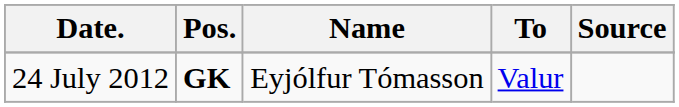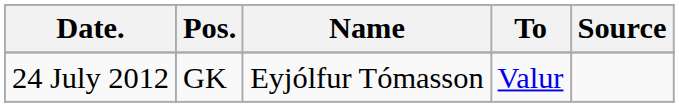(207, 76) bold -> (205, 76) normal
